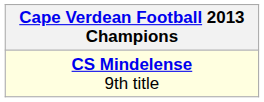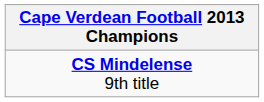(132, 73) lightyellow background -> (132, 73) no background
